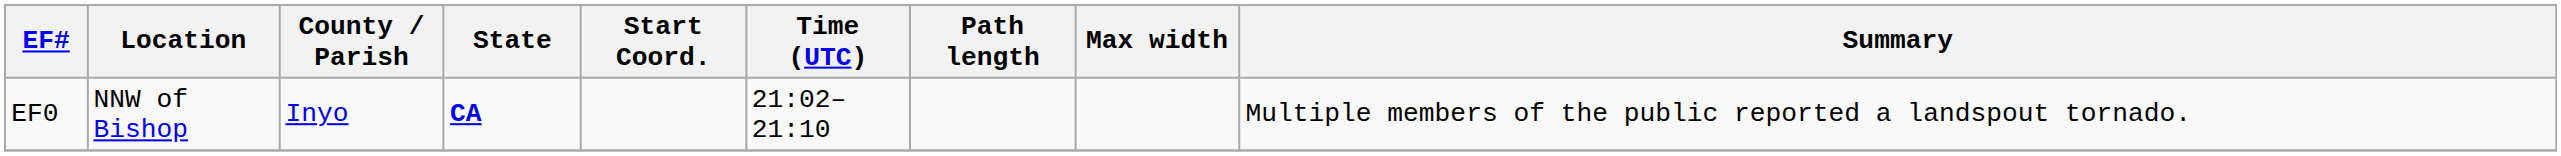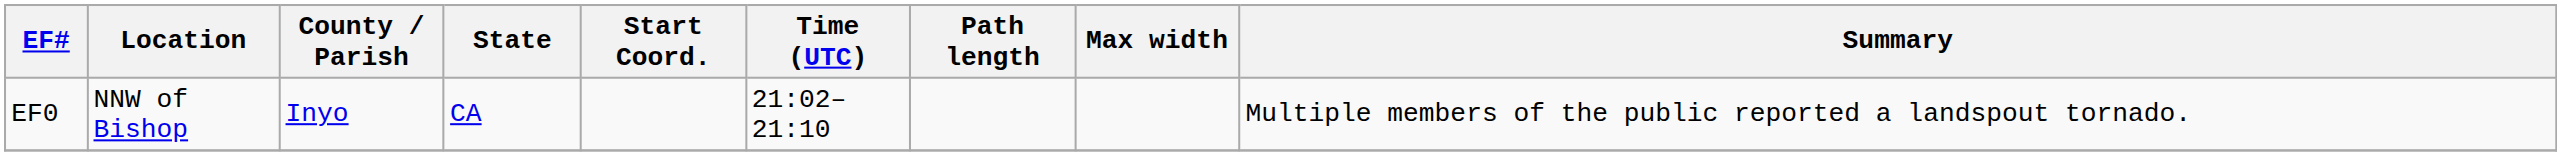(466, 115) bold -> (466, 115) normal
